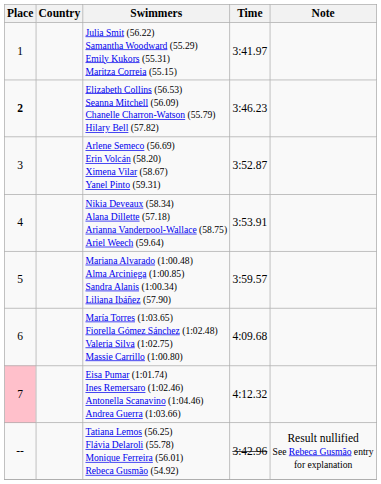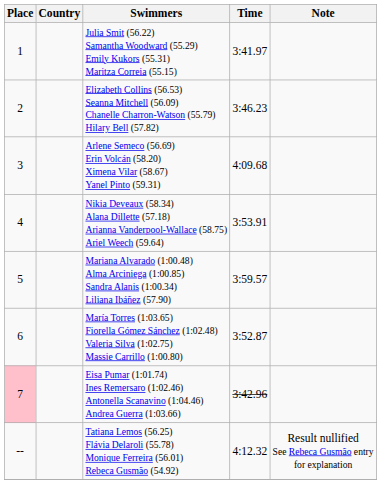(20, 108) bold -> (20, 108) normal
(250, 165) 3:52.87 -> (250, 165) 4:09.68
(250, 337) 4:09.68 -> (250, 337) 3:52.87
(250, 394) 4:12.32 -> (250, 394) 3:42.96
(250, 451) 3:42.96 -> (250, 451) 4:12.32
